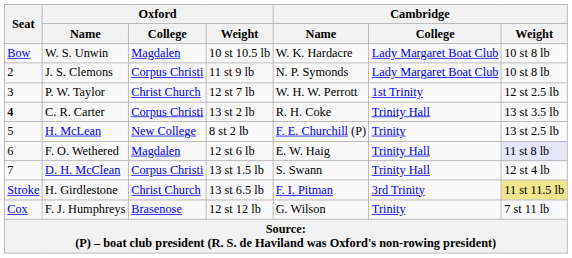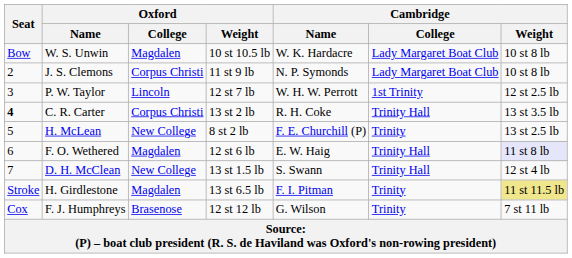(166, 92) Christ Church -> (150, 92) Lincoln
(167, 170) Corpus Christi -> (164, 170) New College
(166, 190) Christ Church -> (156, 190) Magdalen
(398, 190) 3rd Trinity -> (389, 190) Trinity
